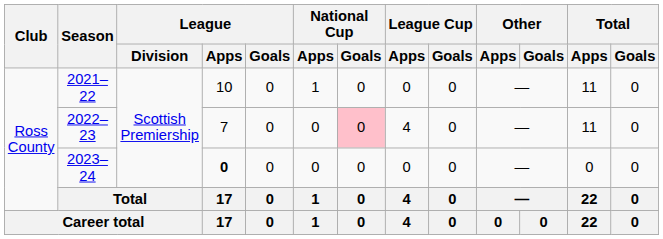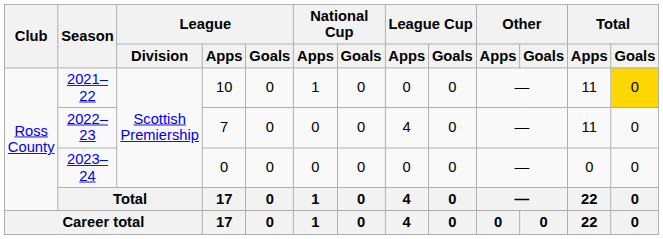(635, 87) no background -> (635, 87) gold background
(361, 127) pink background -> (361, 127) no background
(224, 167) bold -> (224, 167) normal
